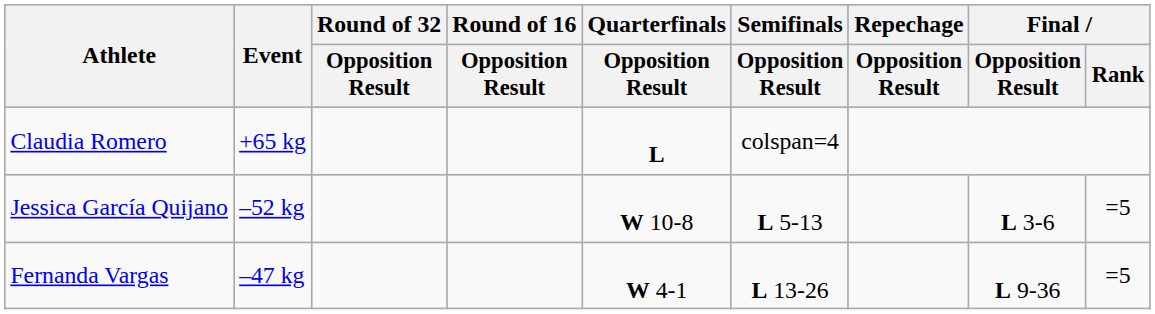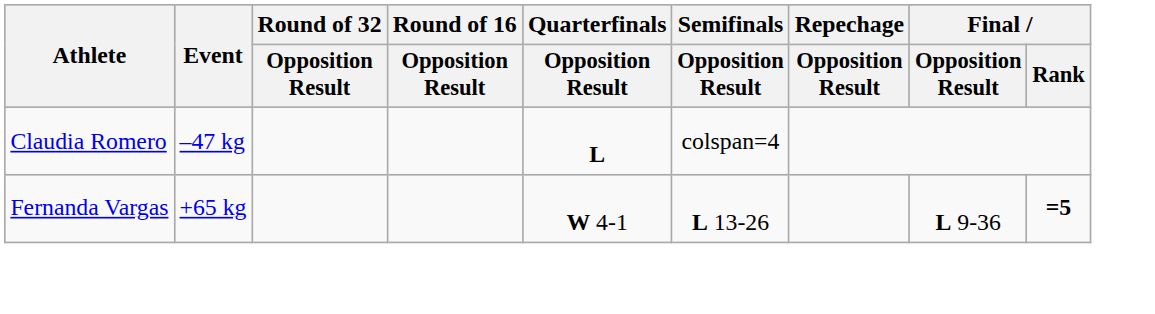(273, 141) +65 kg -> (212, 141) –47 kg
- row: (119, 208)
(272, 275) –47 kg -> (213, 208) +65 kg
(1118, 275) normal -> (1058, 208) bold
